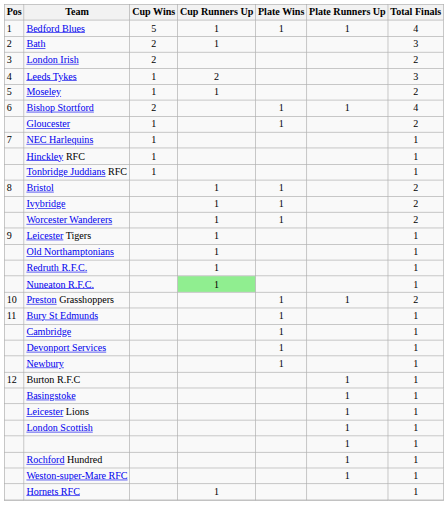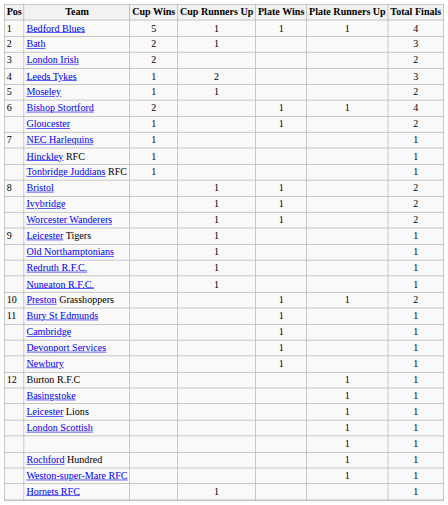(217, 284) lightgreen background -> (217, 284) no background
